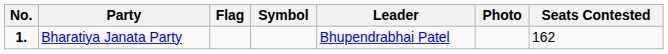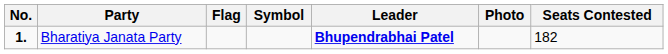(385, 37) normal -> (384, 37) bold
(544, 37) 162 -> (546, 37) 182
